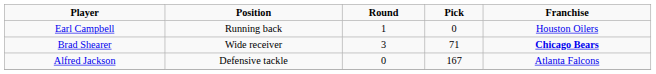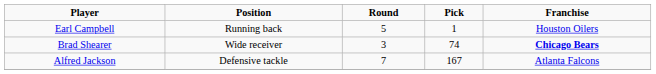(384, 28) 1 -> (384, 28) 5
(454, 28) 0 -> (454, 28) 1
(454, 45) 71 -> (454, 45) 74
(384, 61) 0 -> (384, 61) 7
